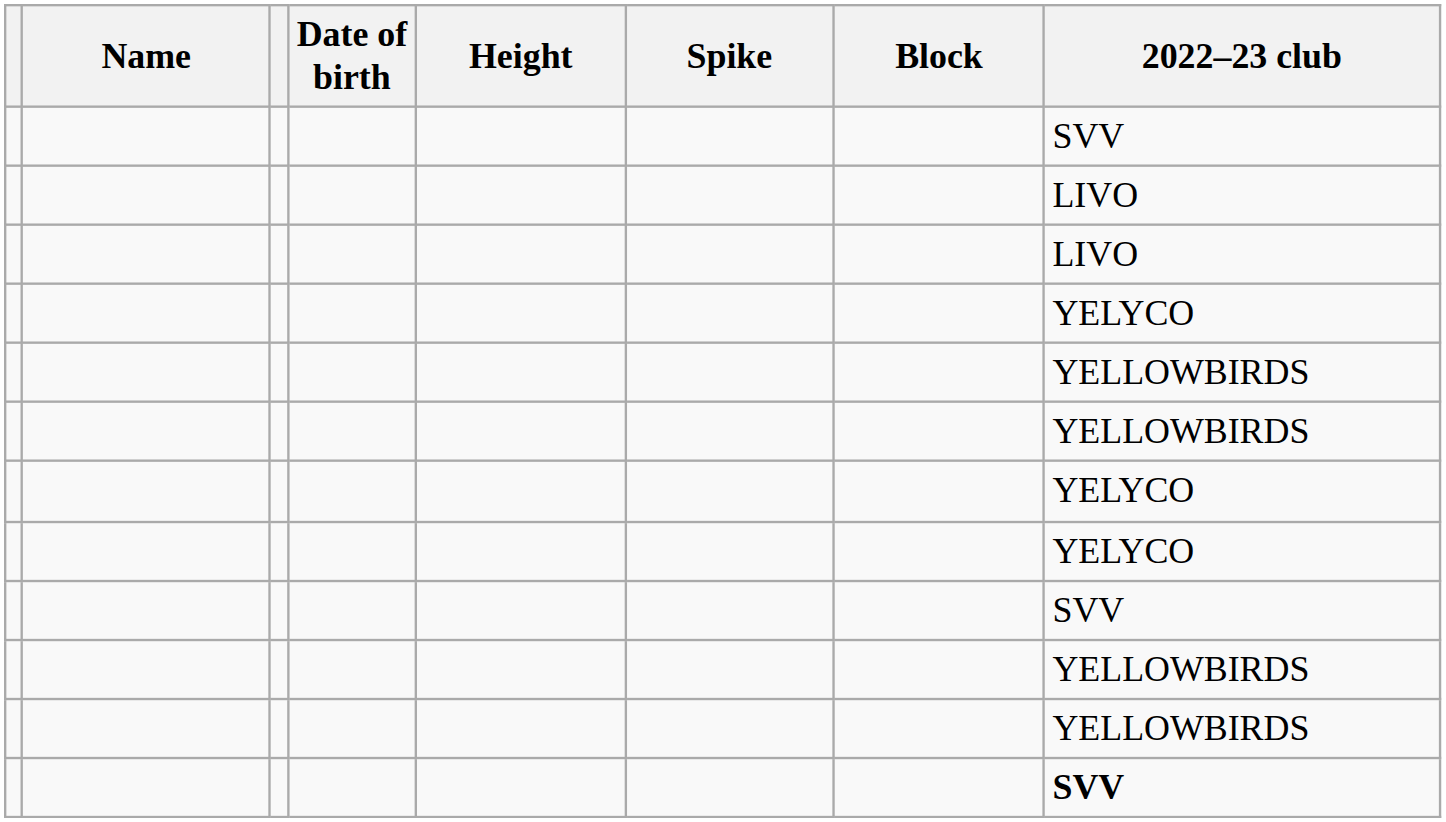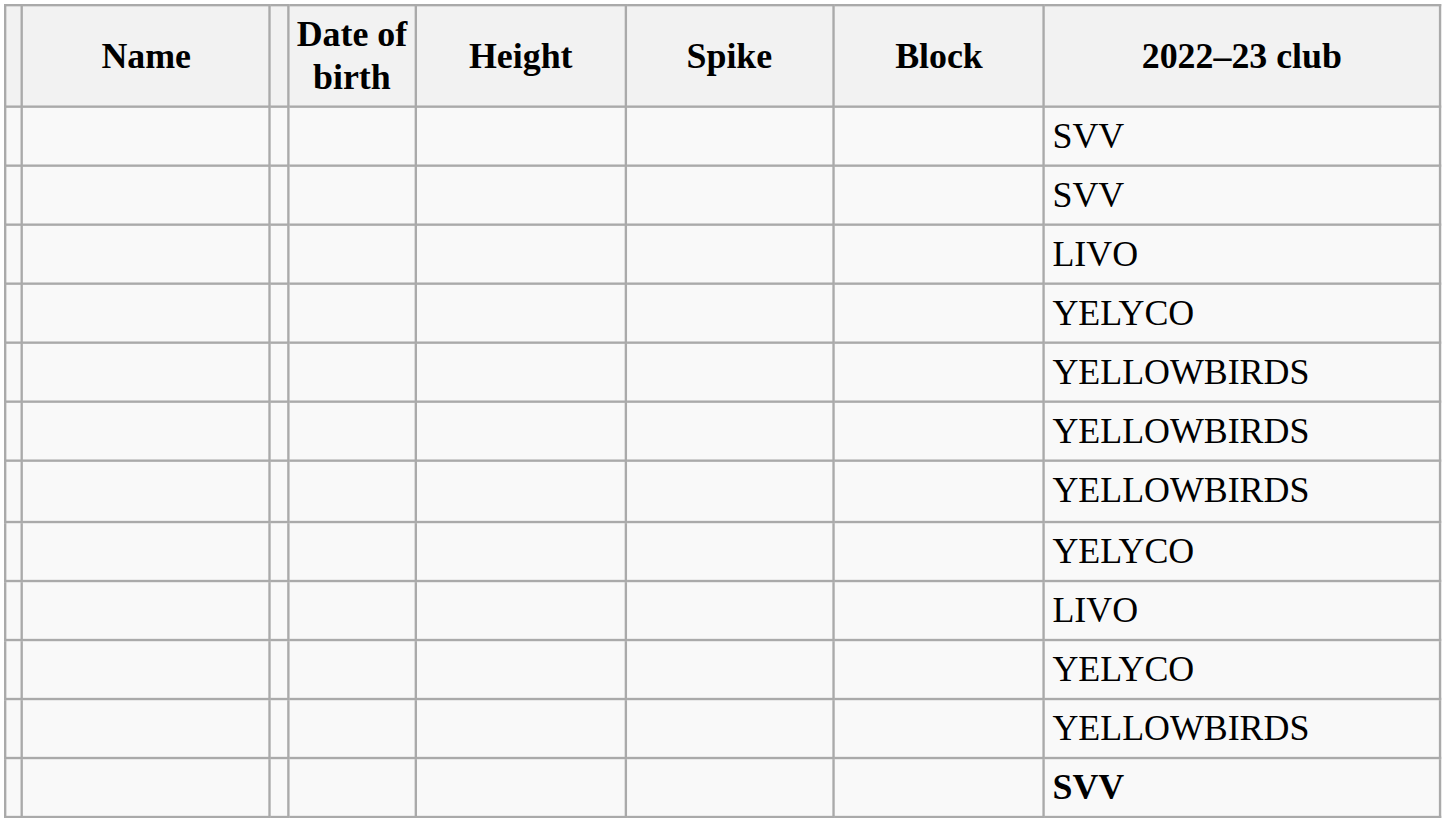(1095, 195) LIVO -> (1088, 195) SVV
(1123, 490) YELYCO -> (1181, 490) YELLOWBIRDS
(1088, 609) SVV -> (1095, 609) LIVO
(1181, 668) YELLOWBIRDS -> (1123, 668) YELYCO
